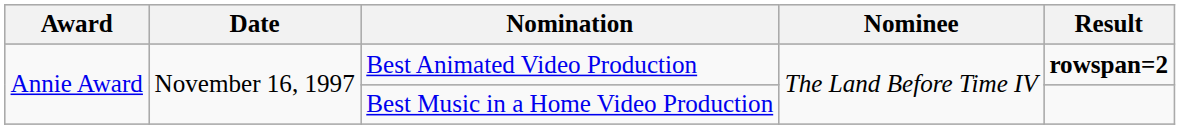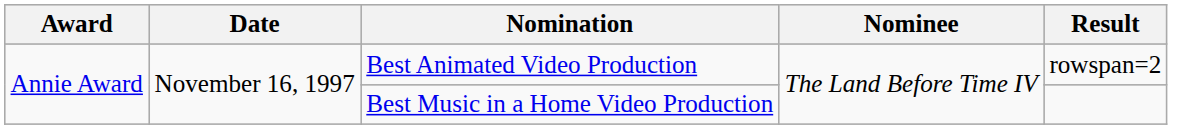(1109, 64) bold -> (1105, 64) normal
